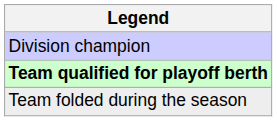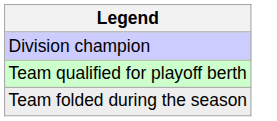(138, 73) bold -> (128, 73) normal
